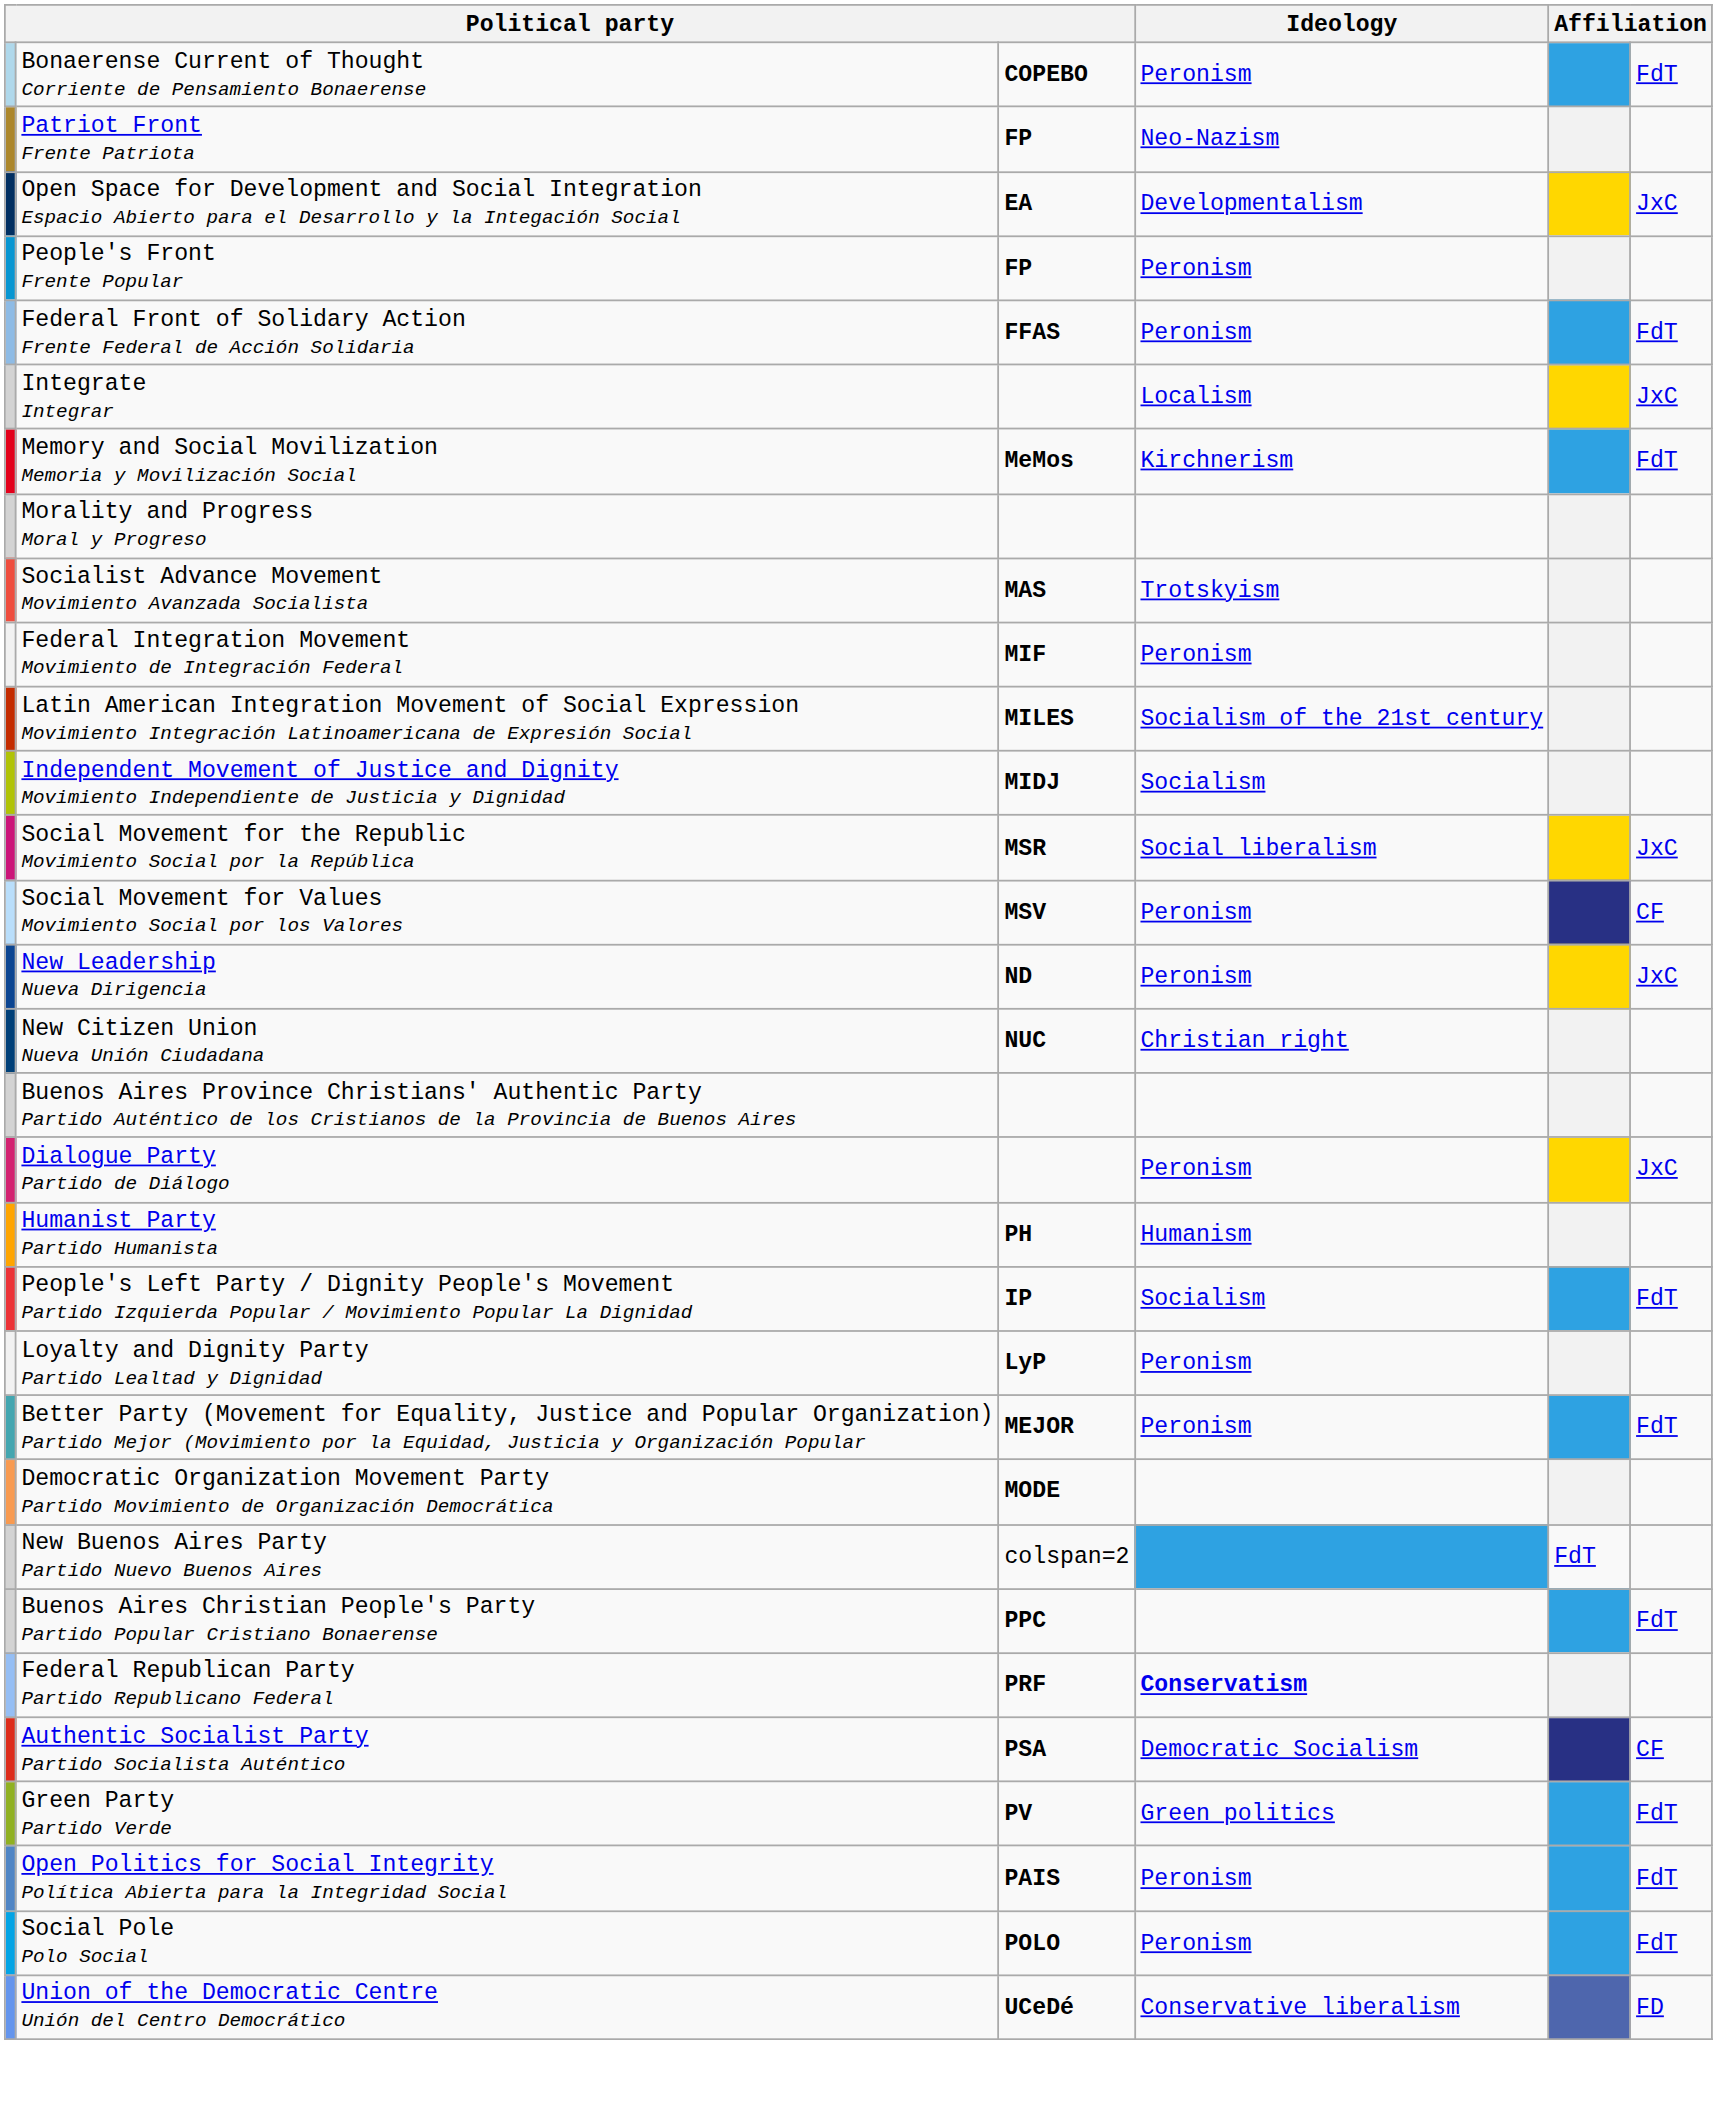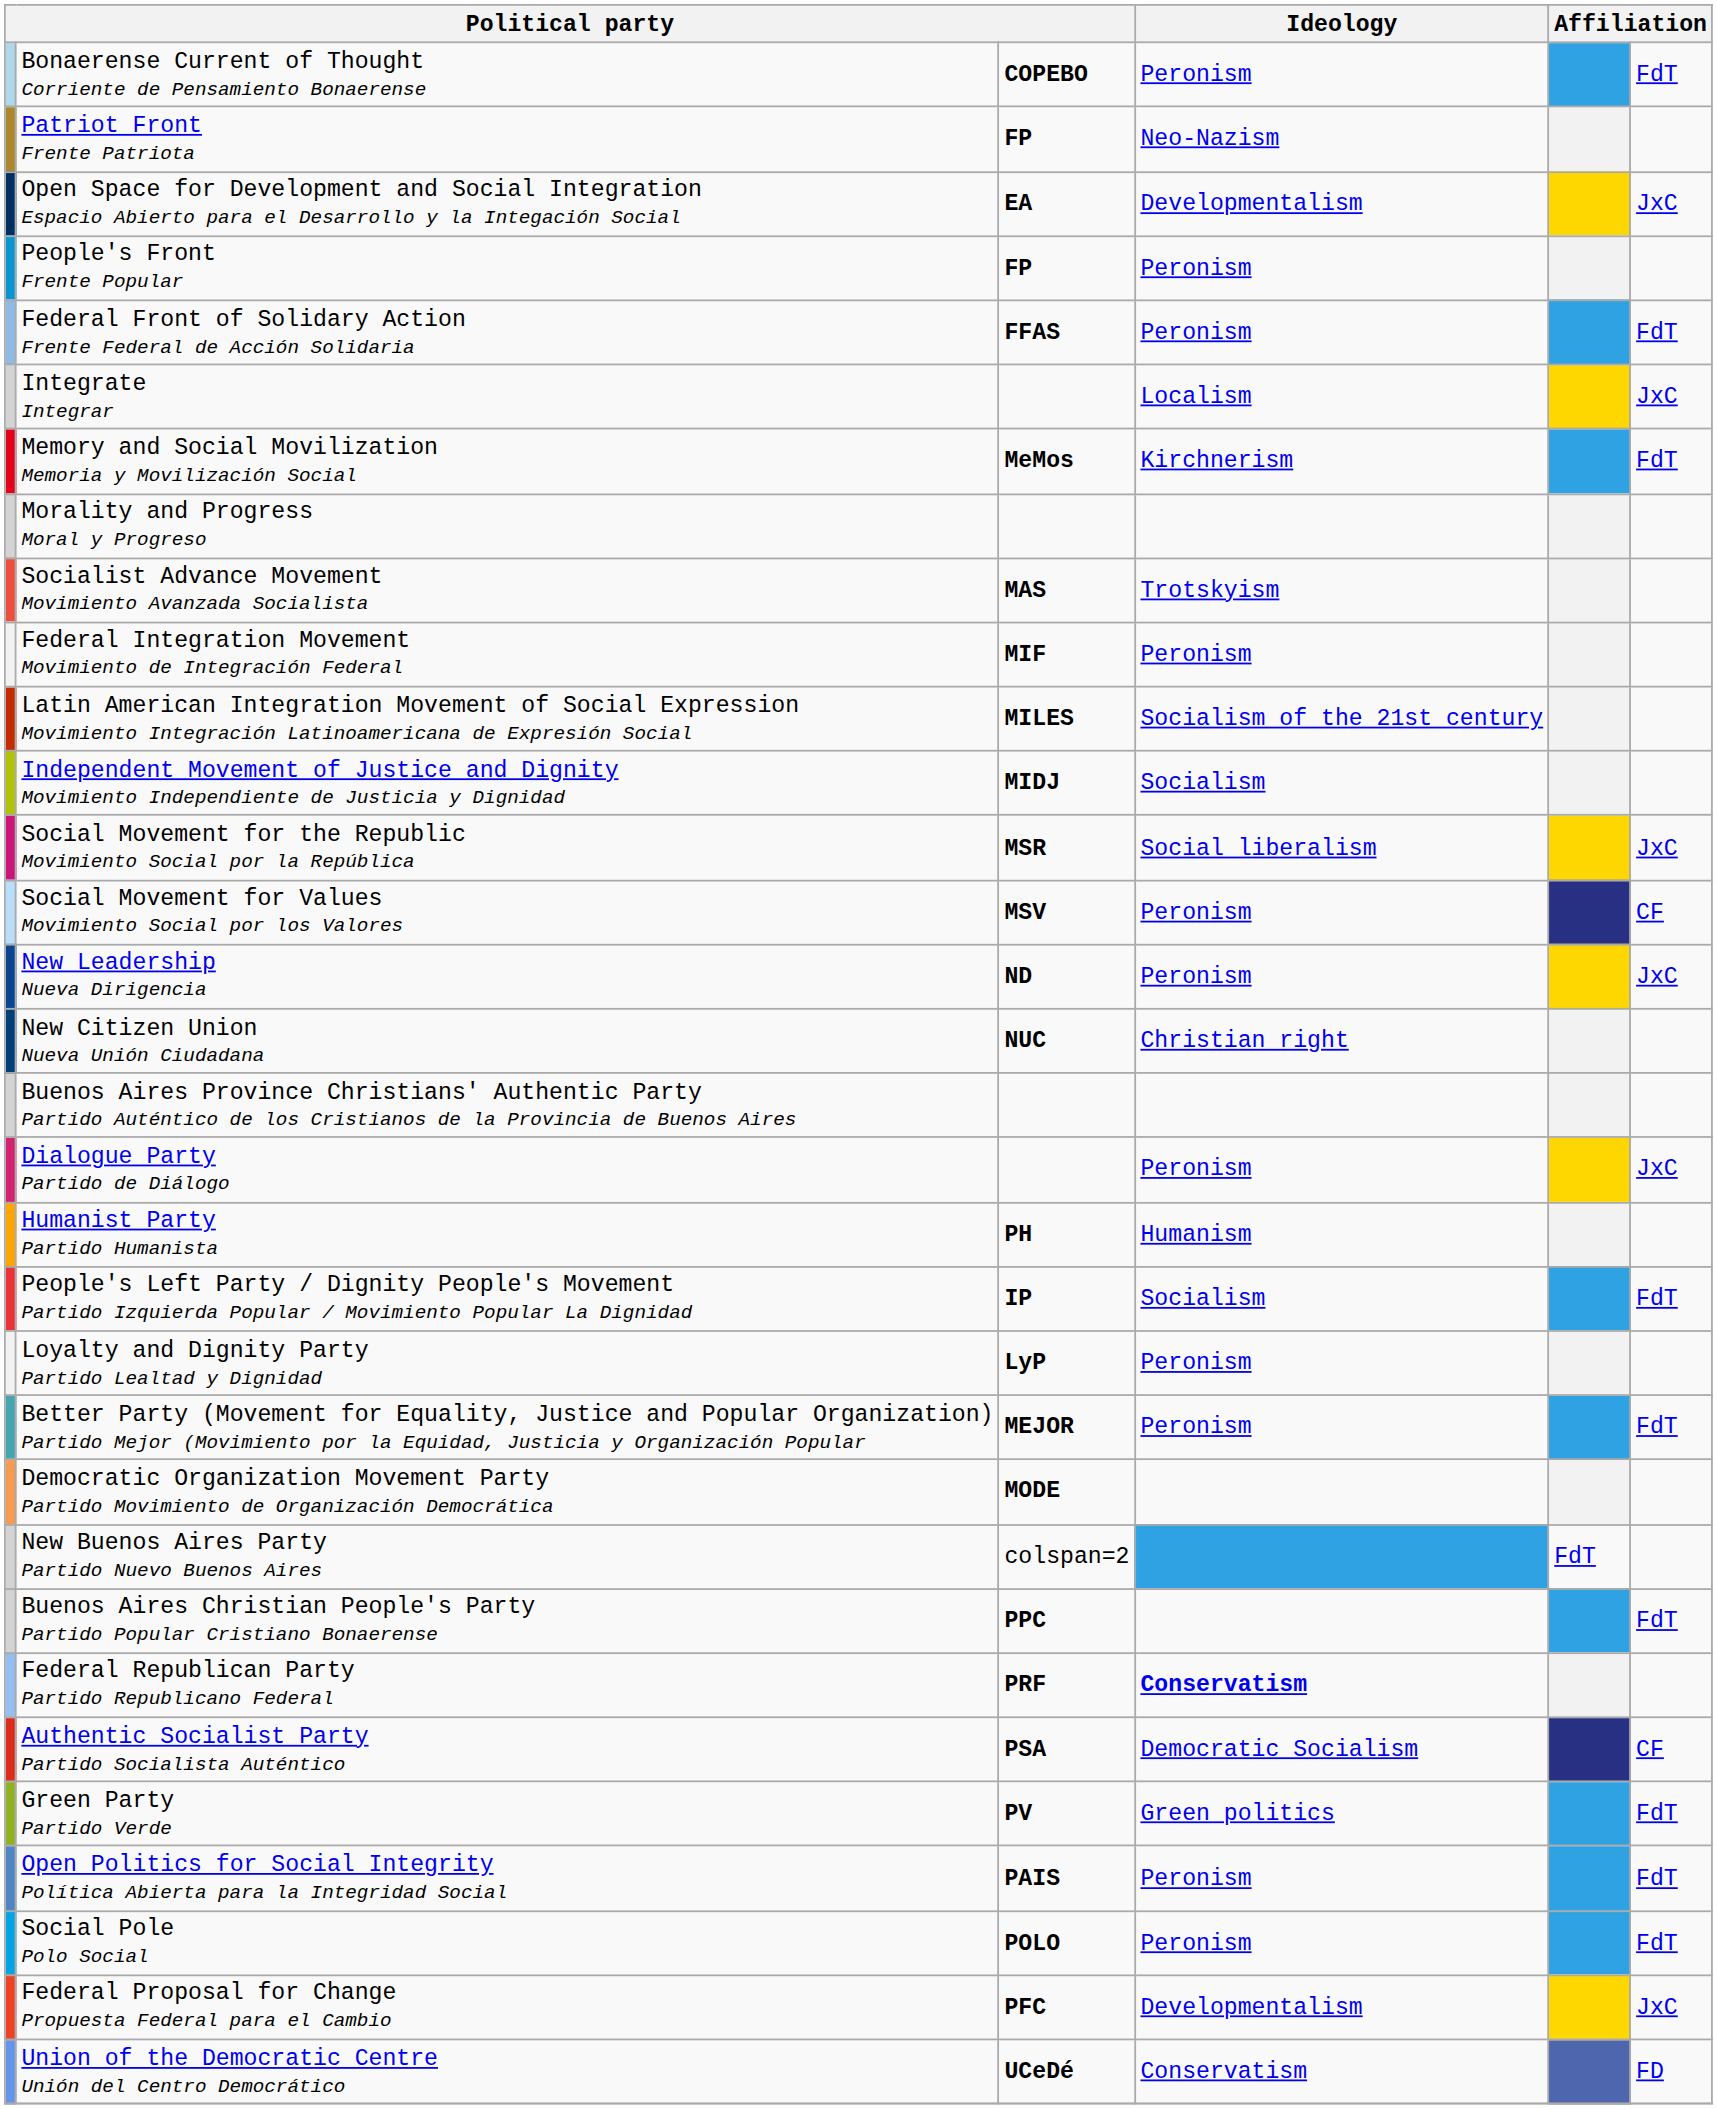+ row: (209, 2006)
(1300, 2007) Conservative liberalism -> (1224, 2072) Conservatism
